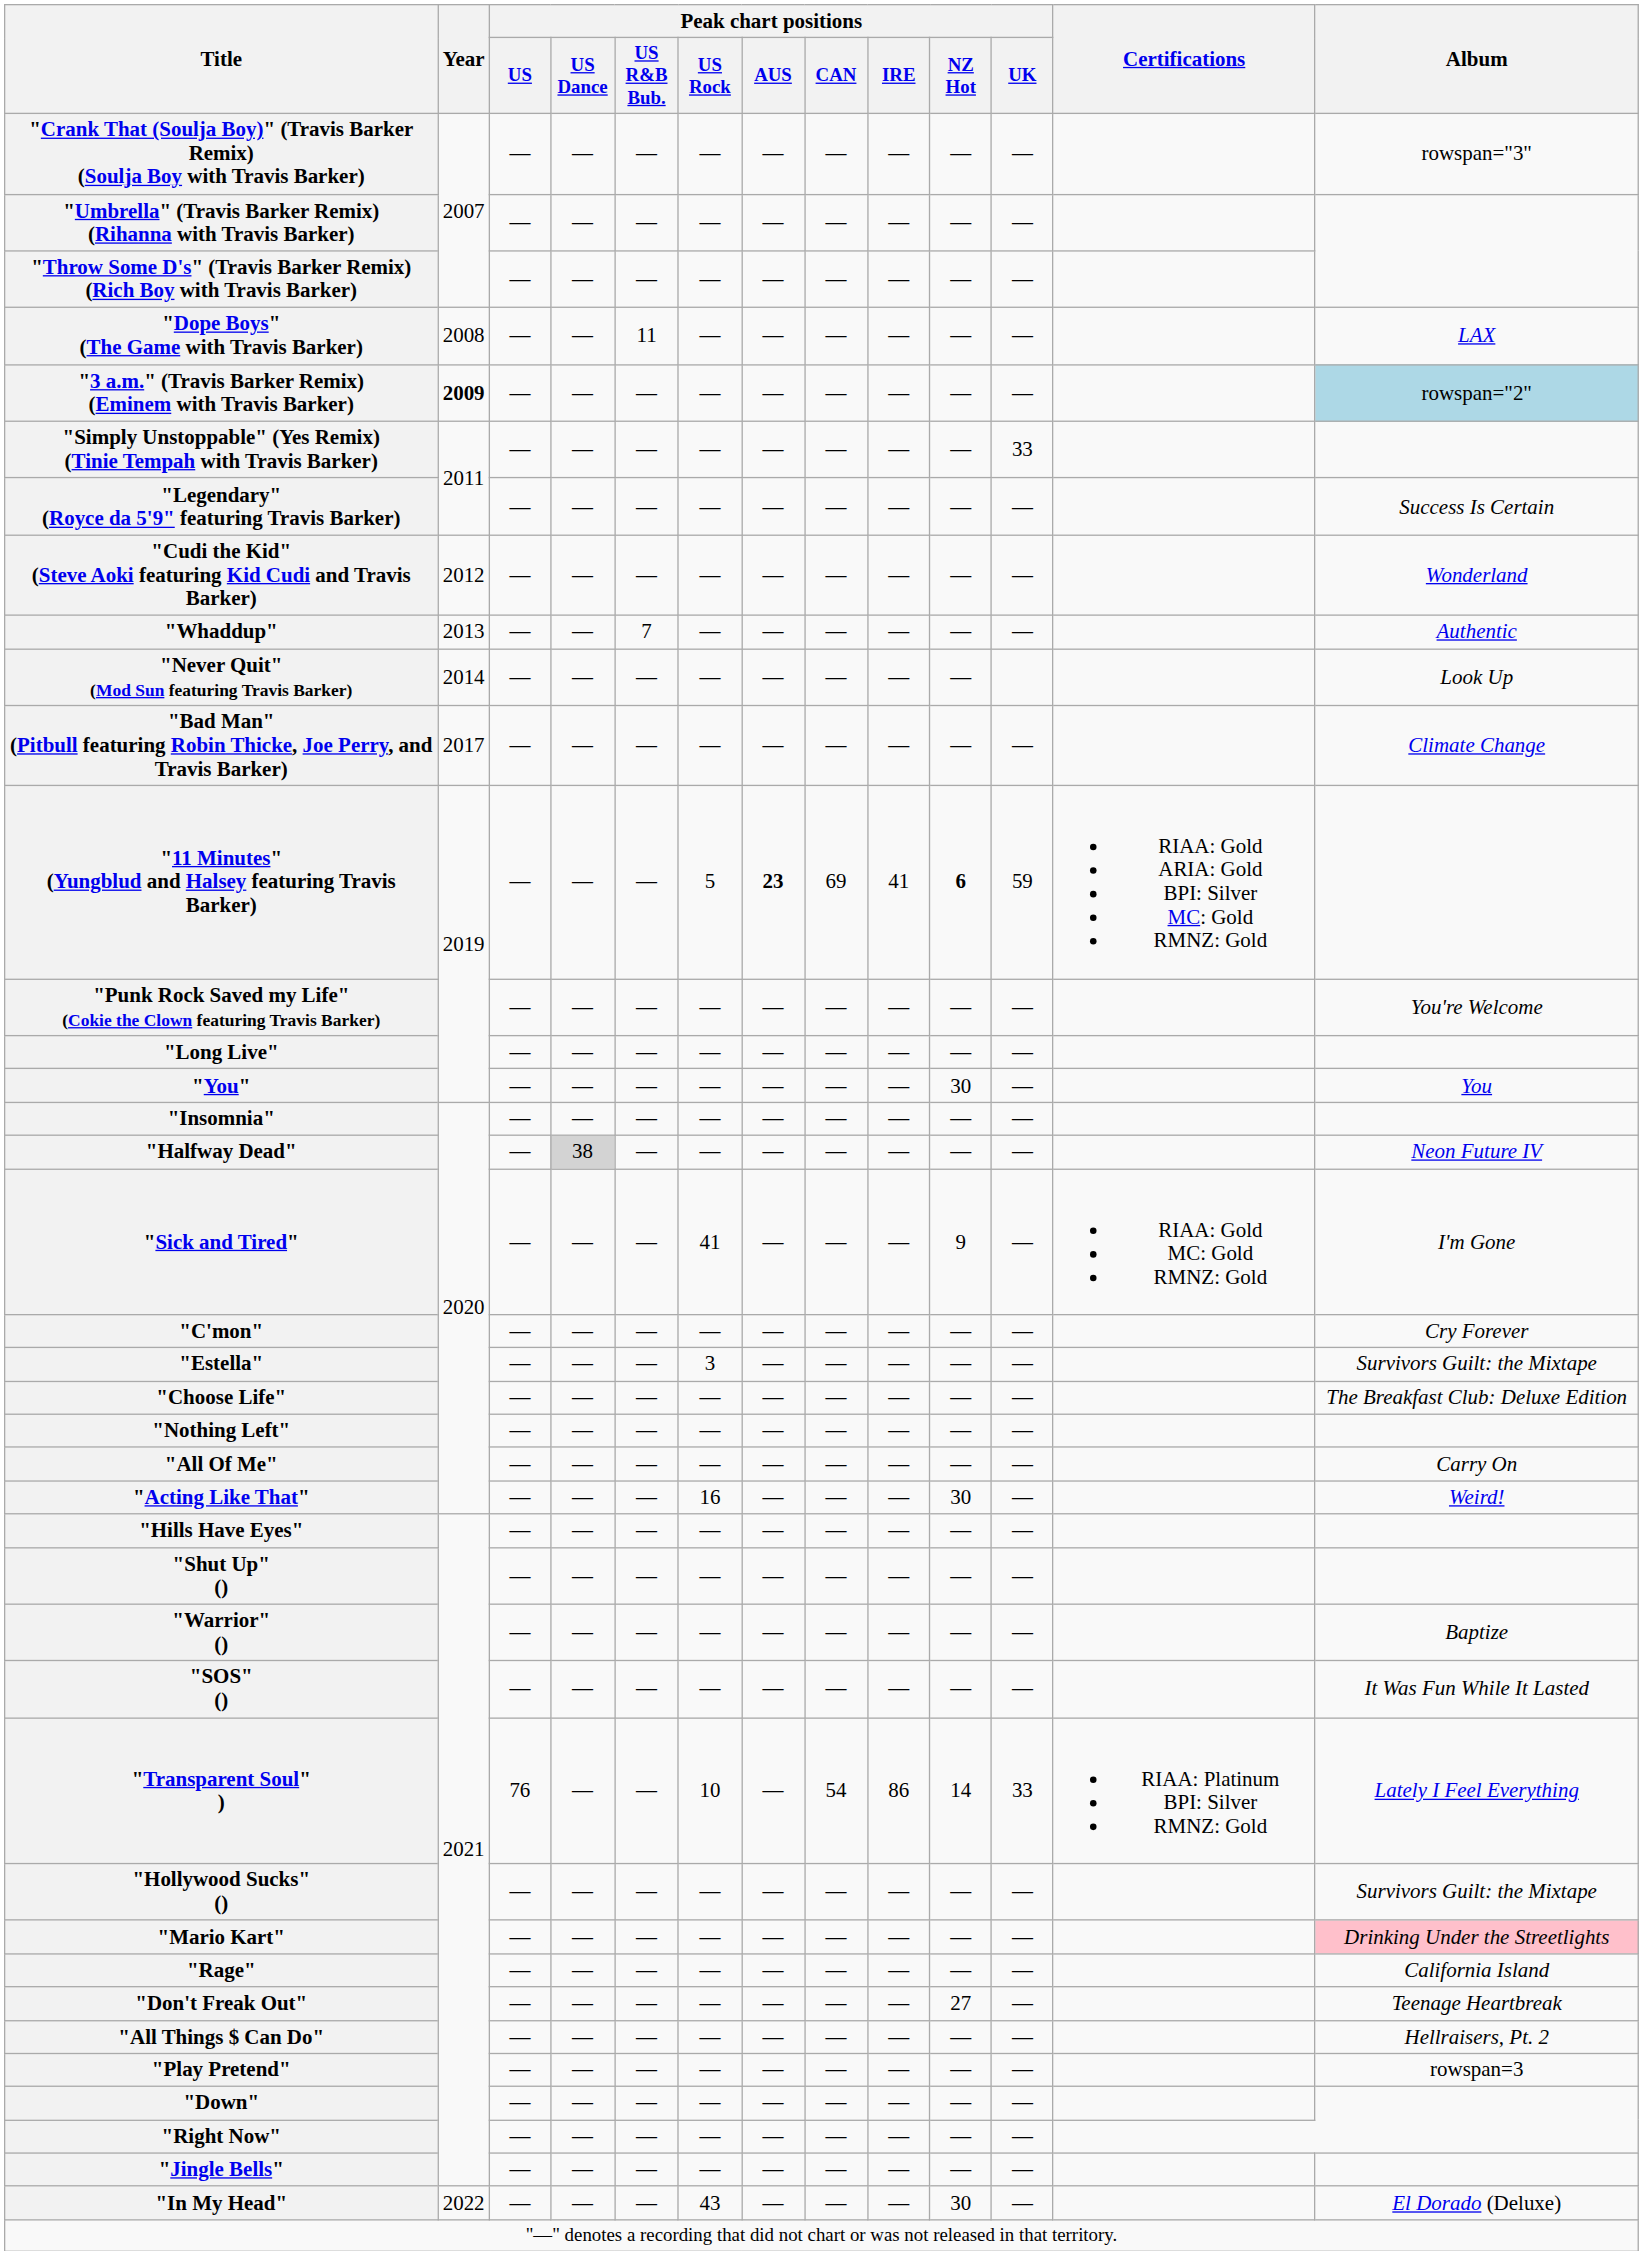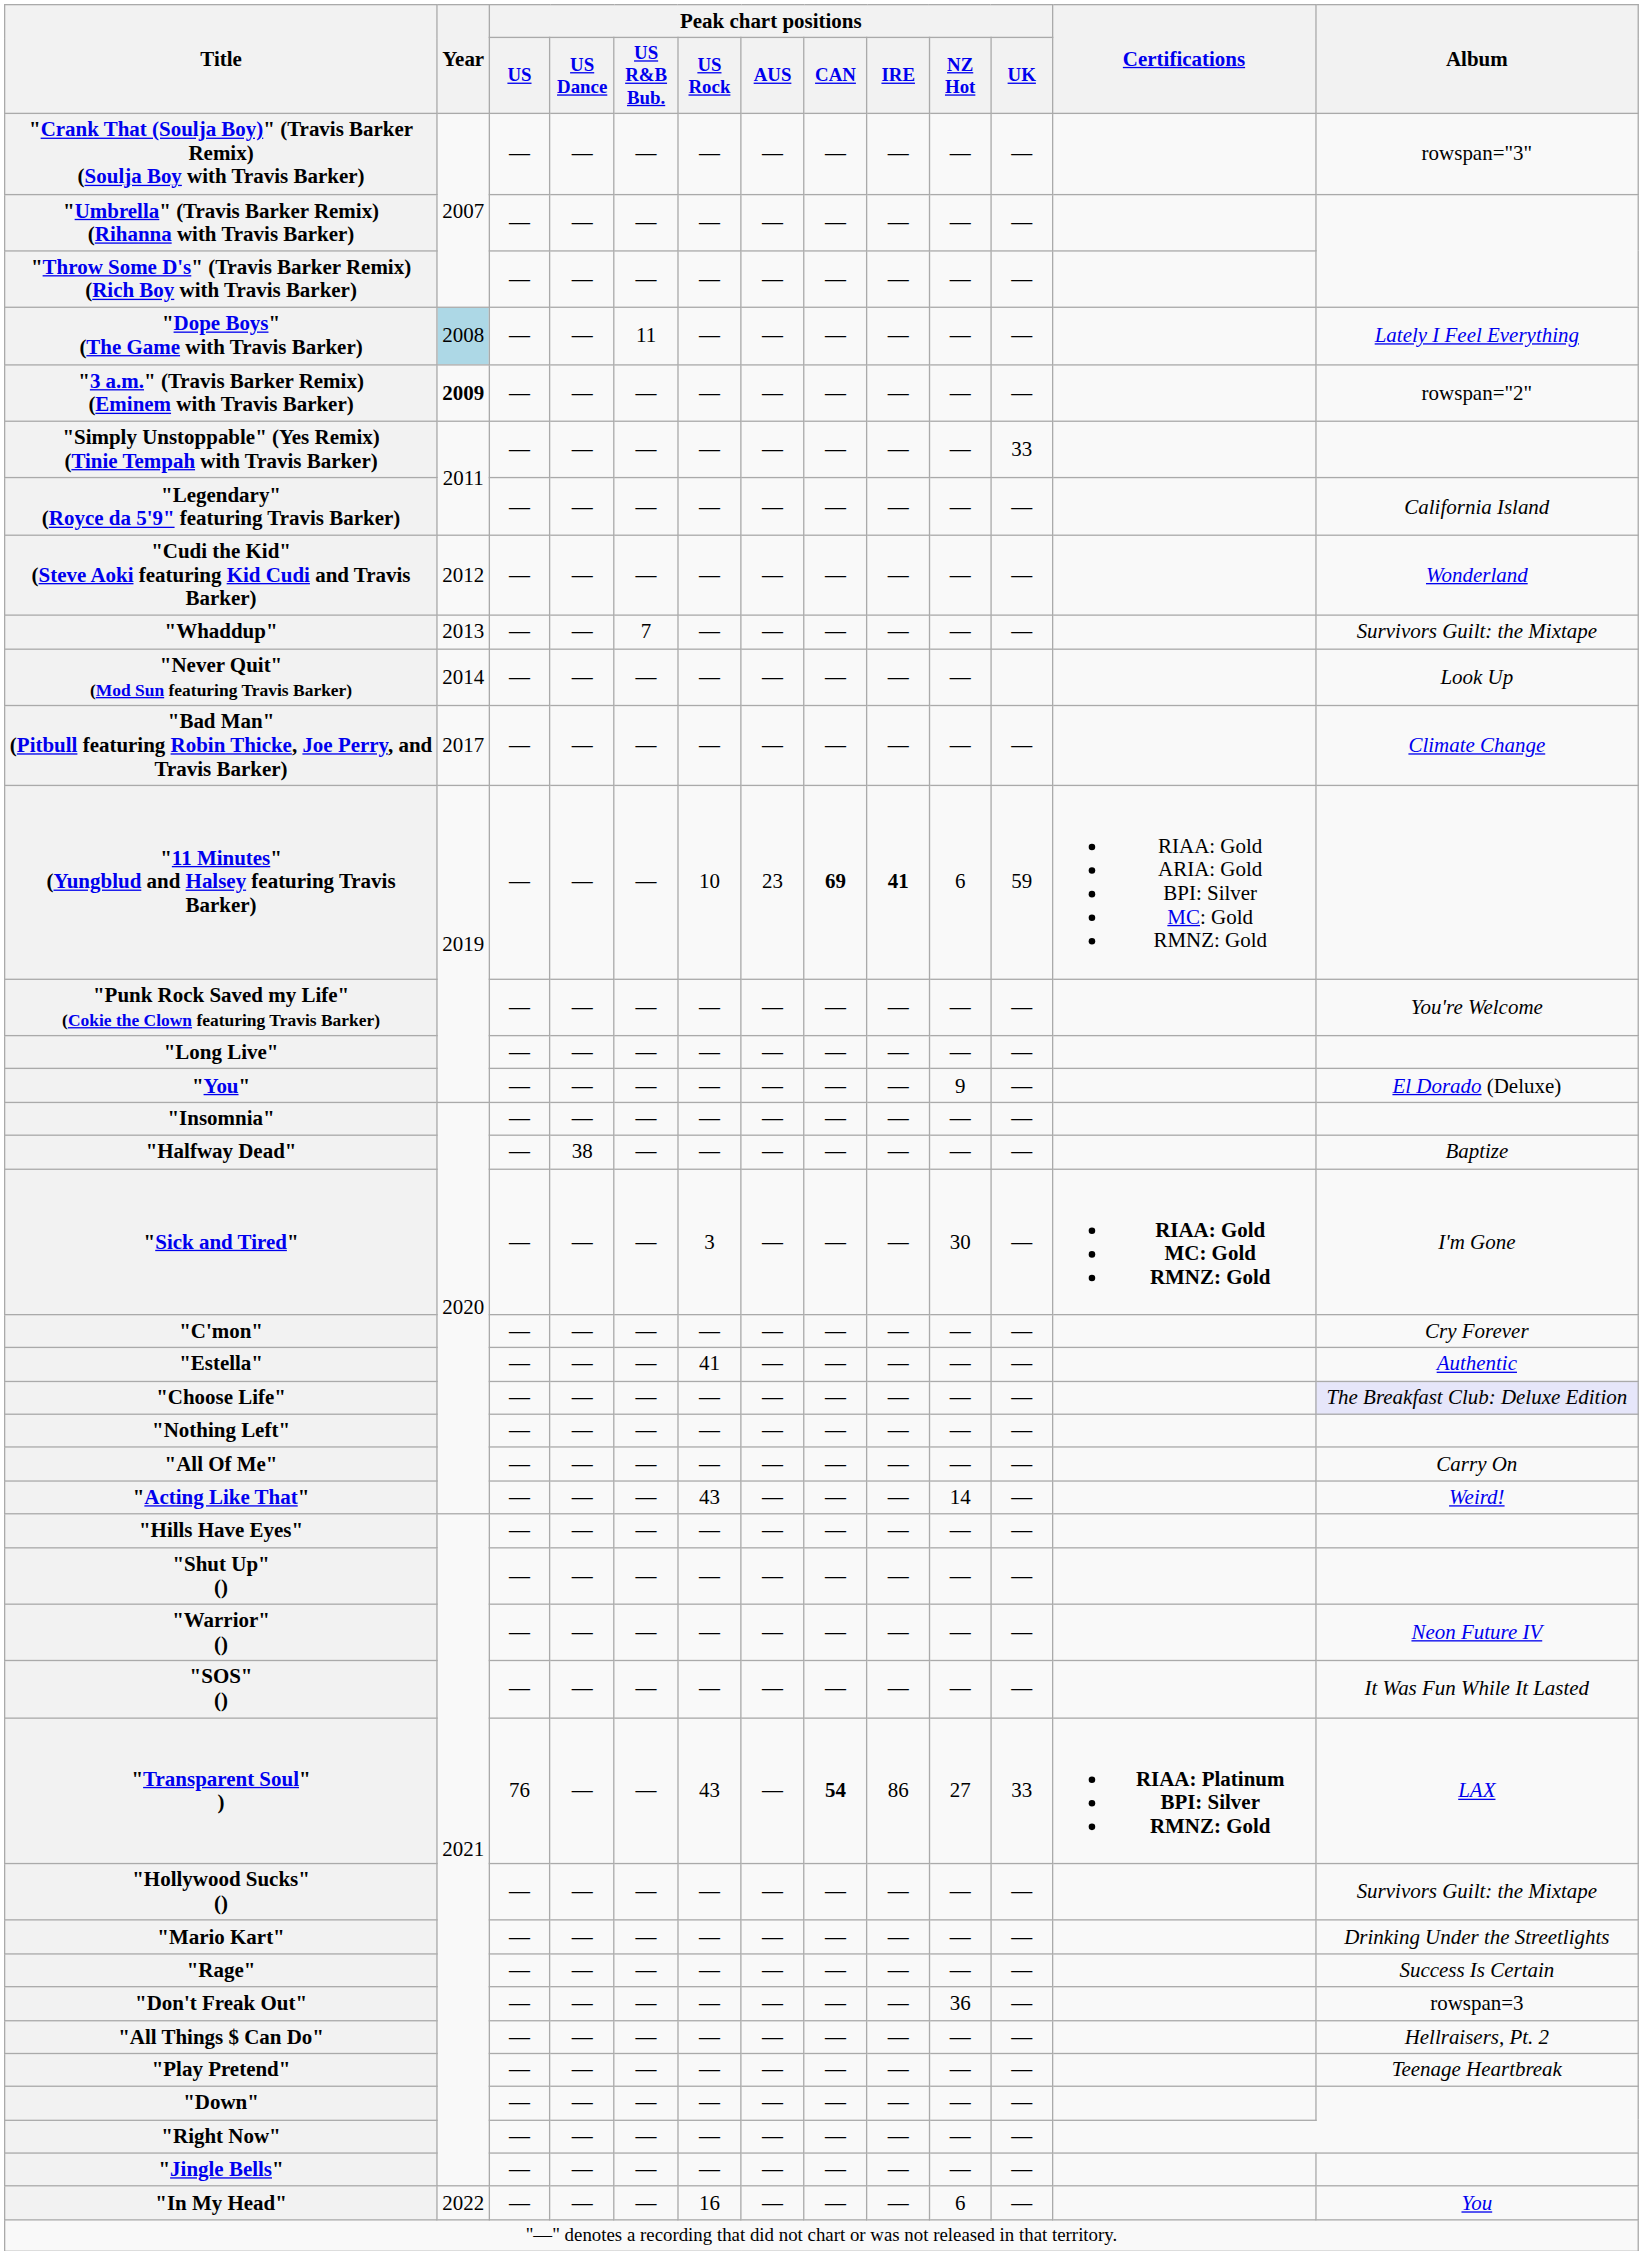(464, 335) no background -> (463, 335) lightblue background
(1477, 335) LAX -> (1477, 335) Lately I Feel Everything
(1477, 392) lightblue background -> (1477, 392) no background
(1477, 506) Success Is Certain -> (1477, 506) California Island
(1477, 631) Authentic -> (1477, 631) Survivors Guilt: the Mixtape
(710, 882) 5 -> (709, 882) 10
(773, 882) bold -> (772, 882) normal
(836, 882) normal -> (836, 882) bold
(899, 882) normal -> (898, 882) bold
(961, 882) bold -> (960, 882) normal
(961, 1085) 30 -> (960, 1085) 9
(1477, 1085) You -> (1477, 1085) El Dorado (Deluxe)
(583, 1151) lightgrey background -> (582, 1151) no background
(1477, 1151) Neon Future IV -> (1477, 1151) Baptize
(710, 1241) 41 -> (709, 1241) 3
(961, 1241) 9 -> (960, 1241) 30
(1184, 1253) normal -> (1184, 1253) bold
(710, 1364) 3 -> (709, 1364) 41
(1477, 1364) Survivors Guilt: the Mixtape -> (1477, 1364) Authentic
(1477, 1397) no background -> (1477, 1397) lavender background
(710, 1497) 16 -> (709, 1497) 43
(961, 1497) 30 -> (960, 1497) 14
(1477, 1632) Baptize -> (1477, 1632) Neon Future IV
(710, 1790) 10 -> (709, 1790) 43
(836, 1790) normal -> (836, 1790) bold
(961, 1790) 14 -> (960, 1790) 27
(1184, 1802) normal -> (1184, 1802) bold
(1477, 1790) Lately I Feel Everything -> (1477, 1790) LAX
(1477, 1936) pink background -> (1477, 1936) no background
(1477, 1970) California Island -> (1477, 1970) Success Is Certain
(961, 2003) 27 -> (960, 2003) 36
(1477, 2003) Teenage Heartbreak -> (1477, 2003) rowspan=3
(1477, 2069) rowspan=3 -> (1477, 2069) Teenage Heartbreak
(710, 2202) 43 -> (709, 2202) 16
(961, 2202) 30 -> (960, 2202) 6
(1477, 2202) El Dorado (Deluxe) -> (1477, 2202) You
